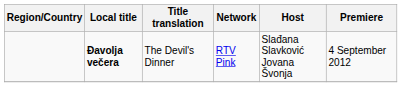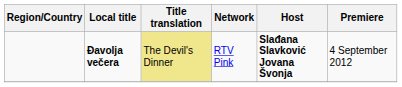(169, 56) no background -> (168, 56) khaki background
(283, 56) normal -> (283, 56) bold
